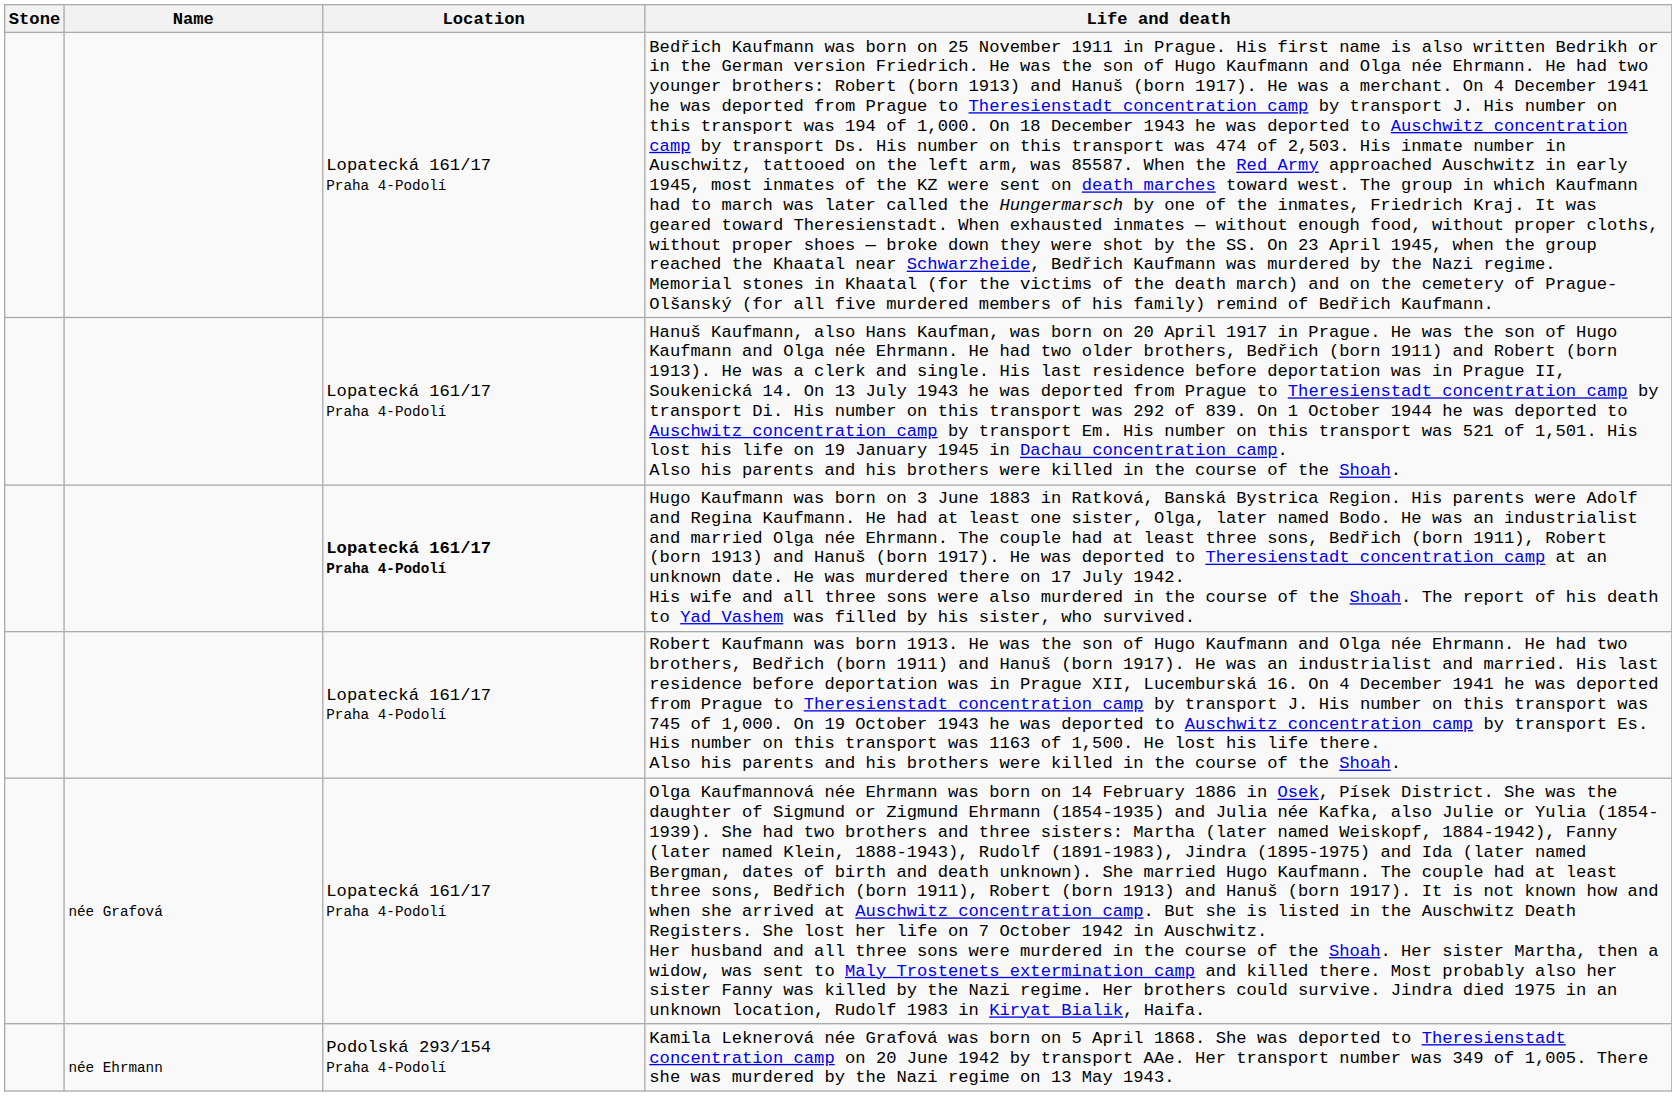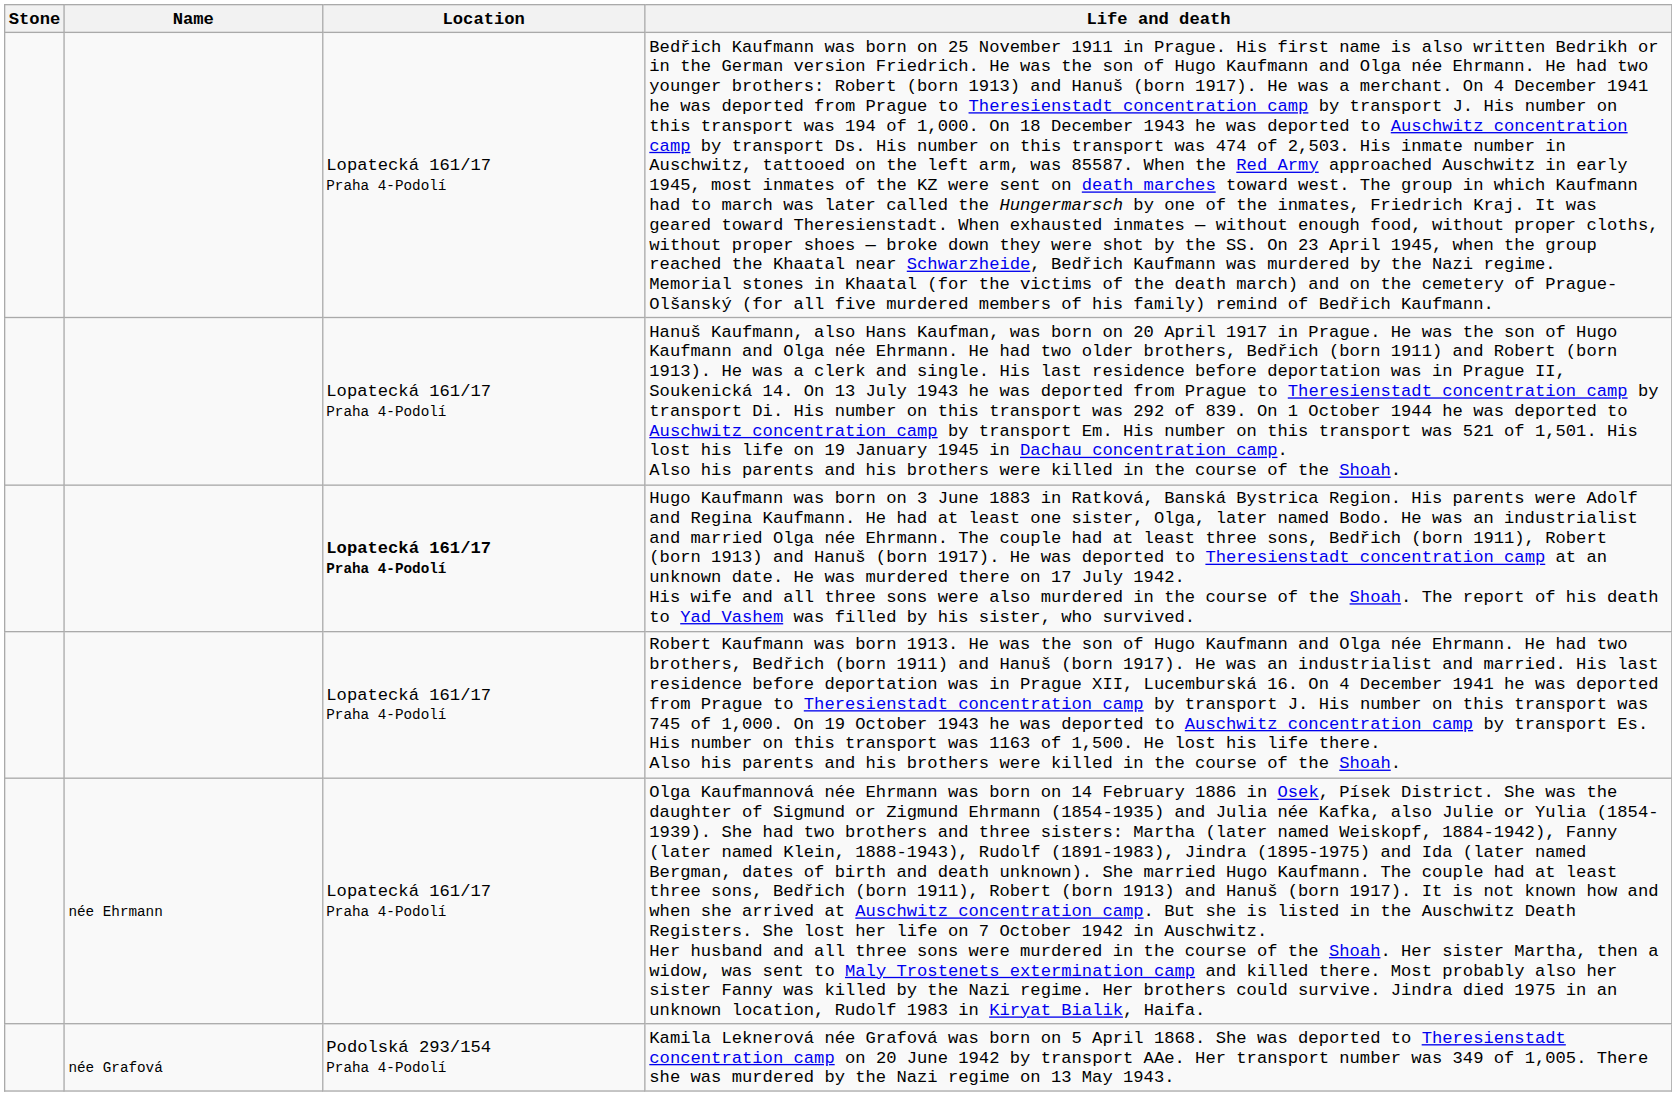(116, 912) née Grafová -> (116, 912) née Ehrmann
(116, 1068) née Ehrmann -> (116, 1068) née Grafová
